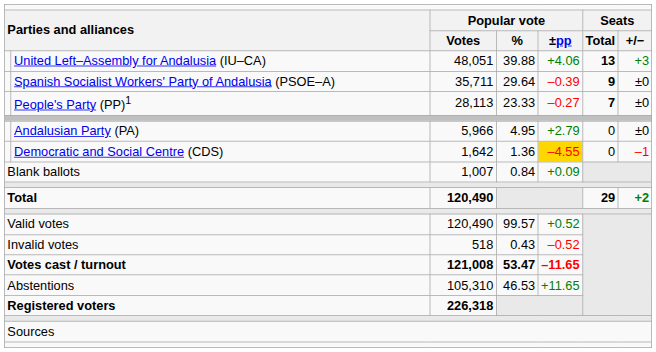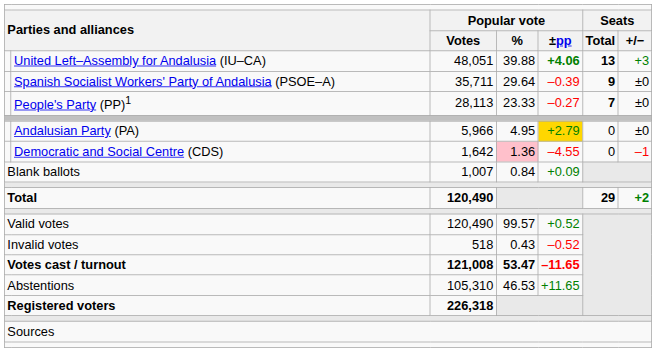(563, 61) normal -> (563, 61) bold
(563, 131) no background -> (563, 131) gold background
(523, 151) no background -> (523, 151) pink background
(564, 151) gold background -> (564, 151) no background
